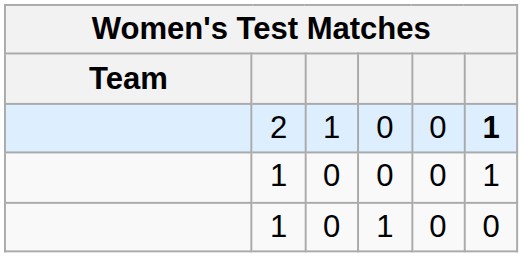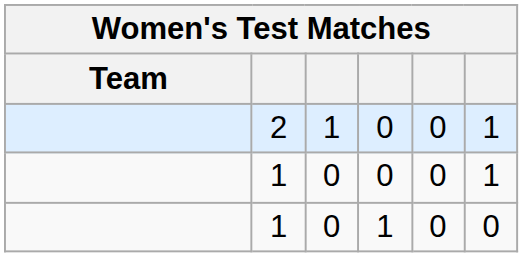(491, 127) bold -> (491, 127) normal
